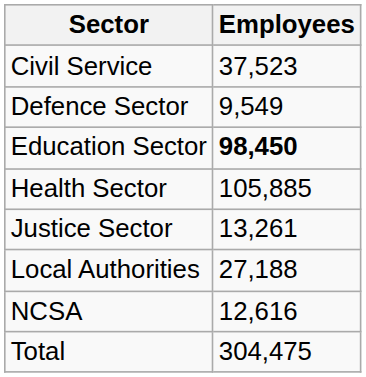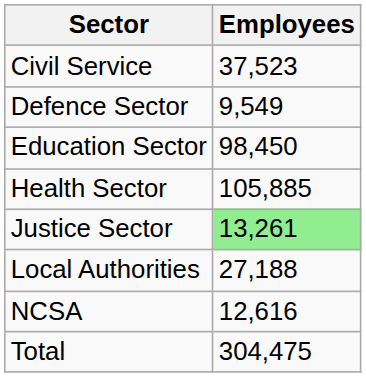(258, 147) bold -> (258, 147) normal
(258, 229) no background -> (258, 229) lightgreen background
